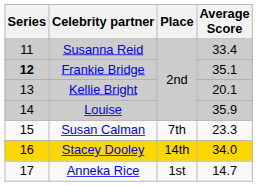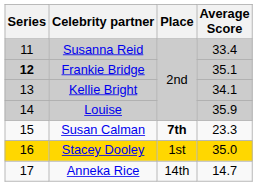(225, 89) 20.1 -> (225, 89) 34.1
(177, 130) normal -> (177, 130) bold
(177, 150) 14th -> (177, 150) 1st
(225, 150) 34.0 -> (225, 150) 35.0
(177, 171) 1st -> (177, 171) 14th
